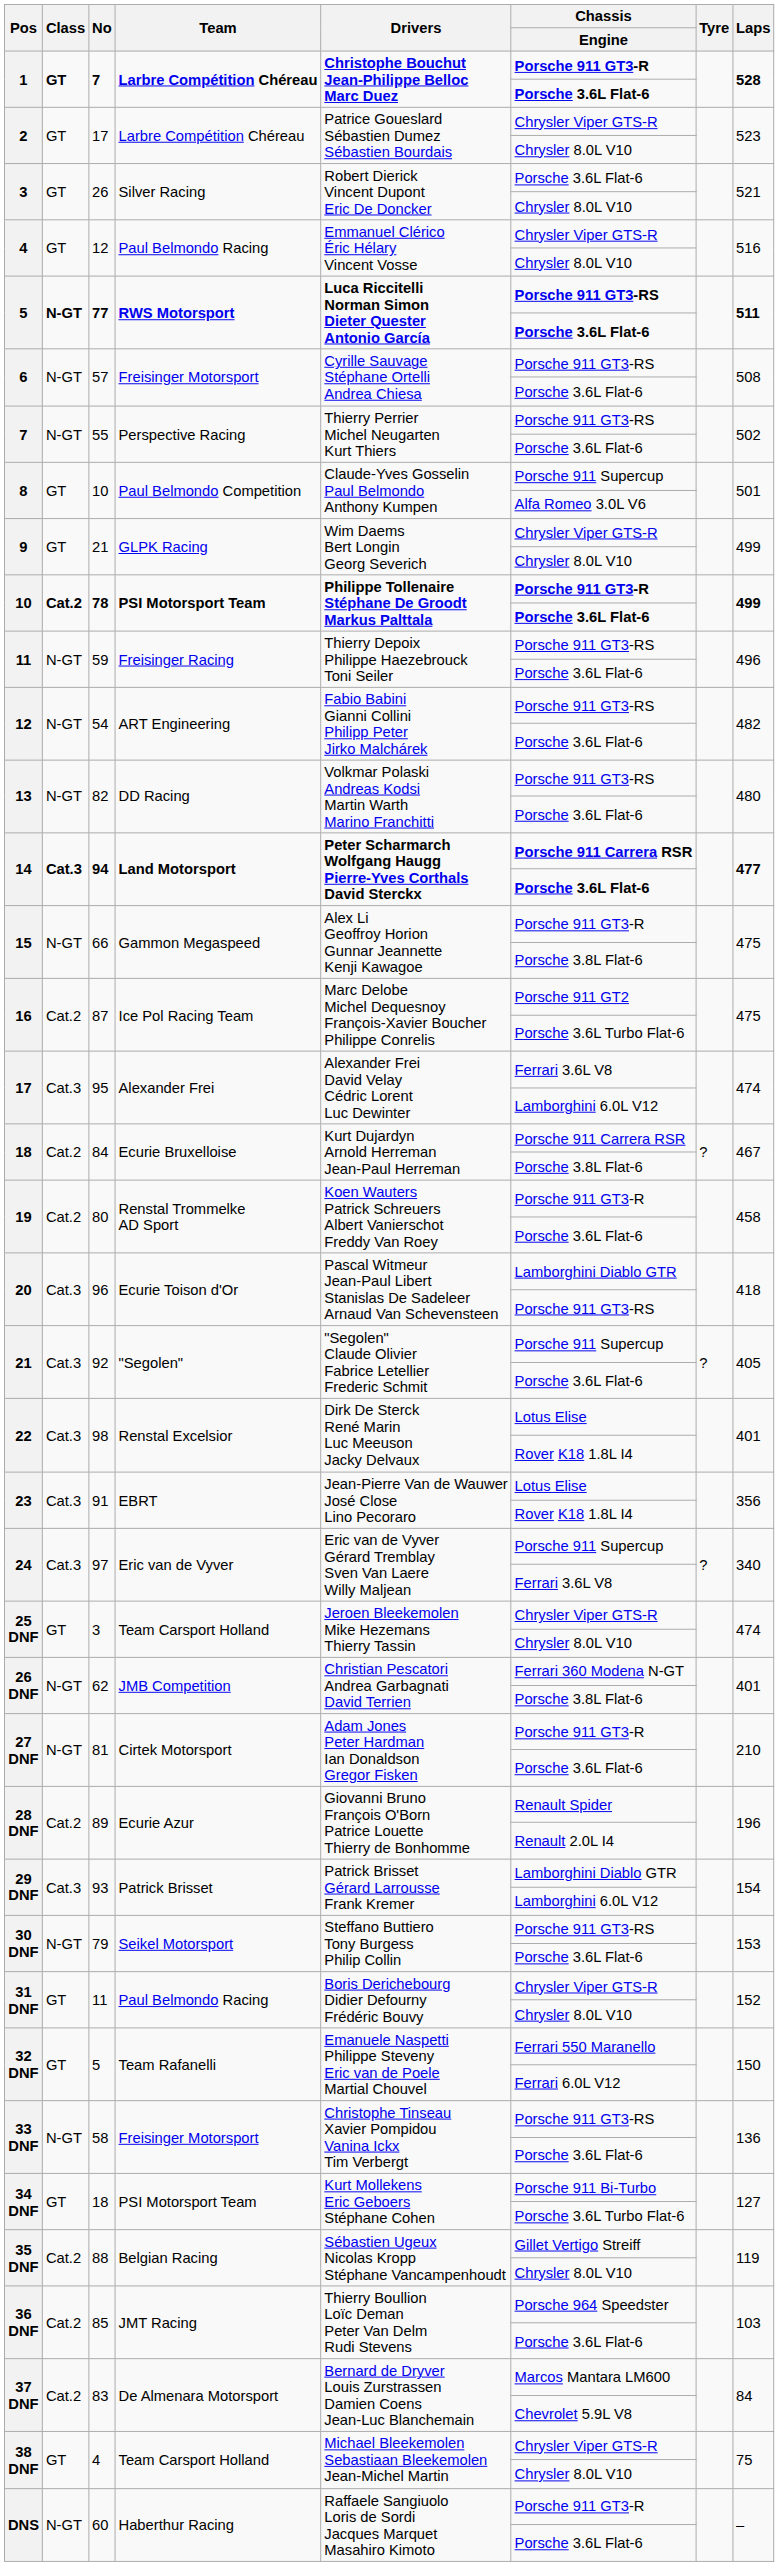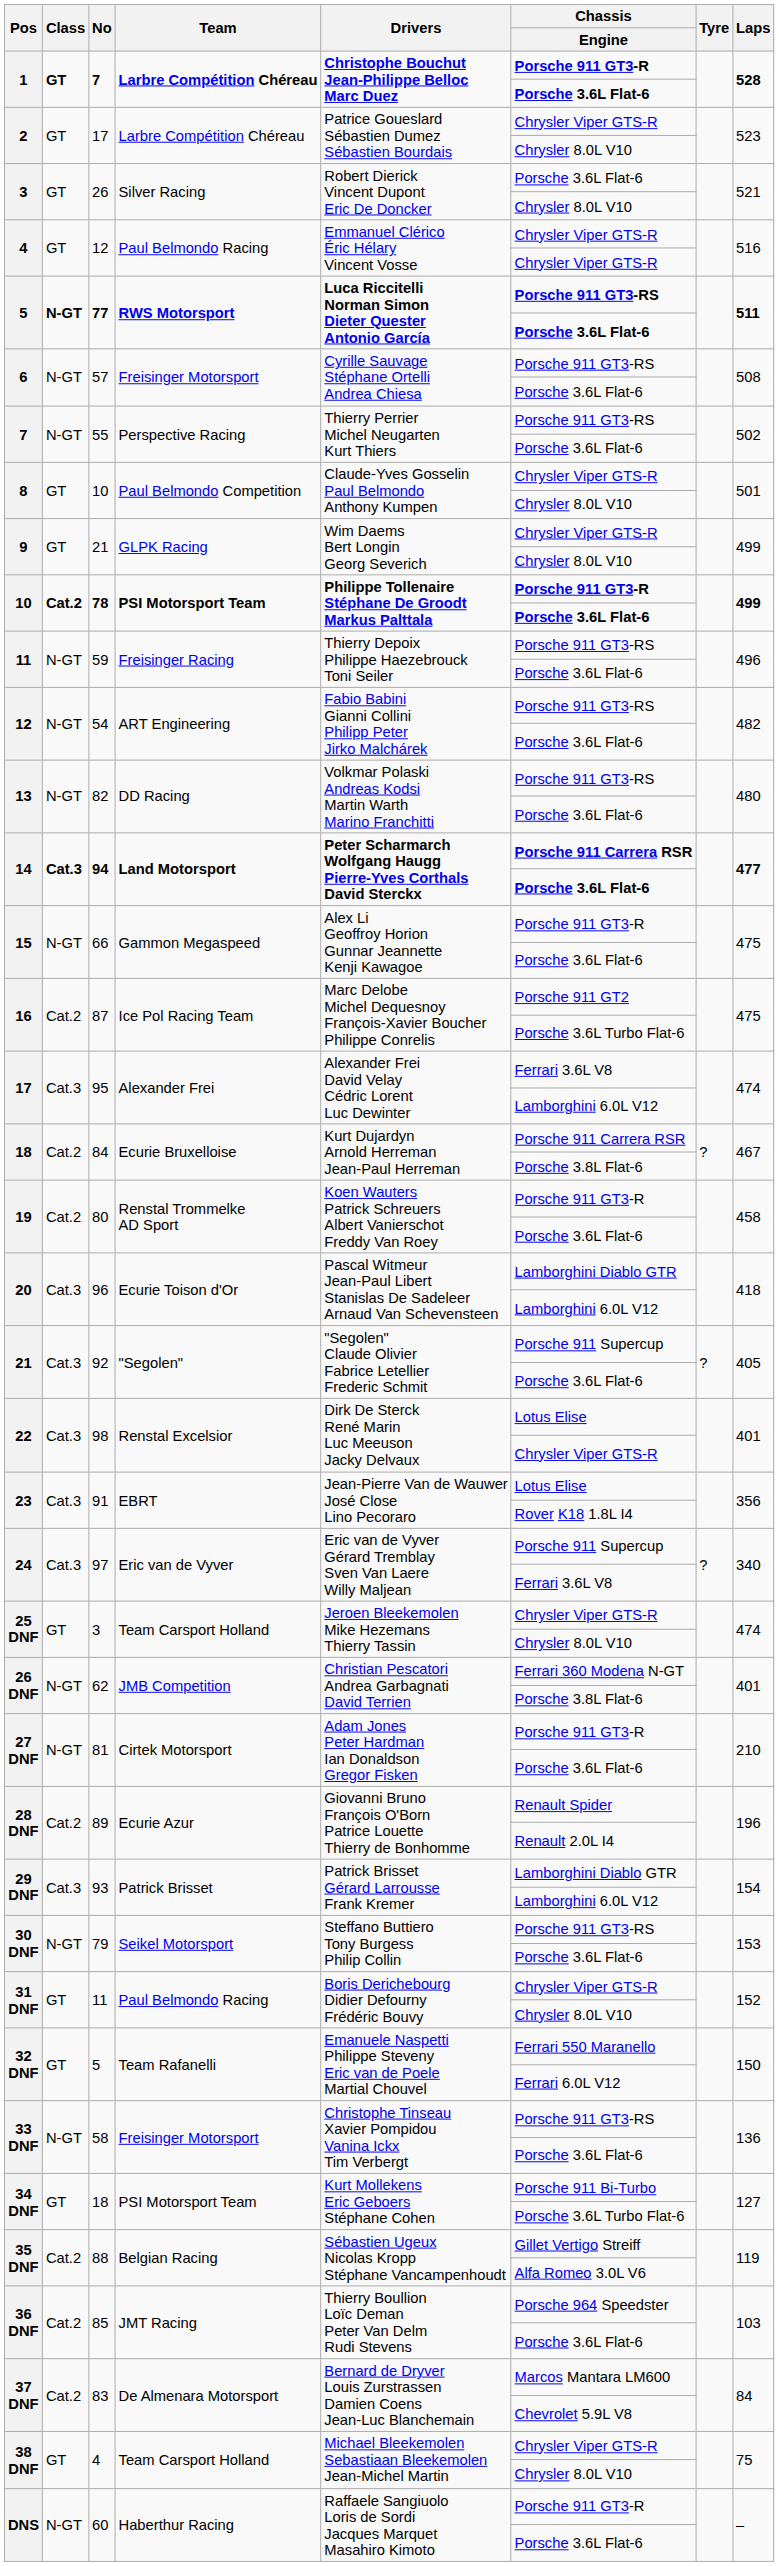(573, 263) Chrysler 8.0L V10 -> (586, 263) Chrysler Viper GTS-R
(589, 476) Porsche 911 Supercup -> (586, 476) Chrysler Viper GTS-R
(580, 504) Alfa Romeo 3.0L V6 -> (573, 504) Chrysler 8.0L V10
(579, 960) Porsche 3.8L Flat-6 -> (579, 960) Porsche 3.6L Flat-6
(584, 1308) Porsche 911 GT3-RS -> (586, 1308) Lamborghini 6.0L V12
(574, 1454) Rover K18 1.8L I4 -> (586, 1454) Chrysler Viper GTS-R
(573, 2272) Chrysler 8.0L V10 -> (580, 2272) Alfa Romeo 3.0L V6
